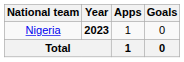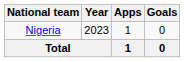(97, 30) bold -> (97, 30) normal
